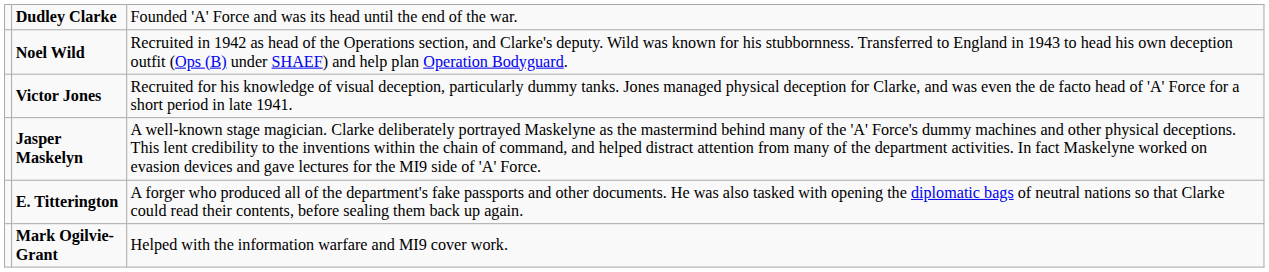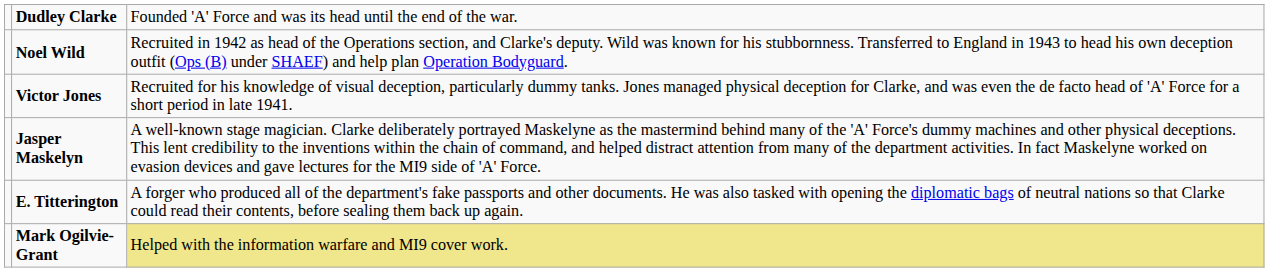(319, 245) no background -> (319, 245) khaki background
